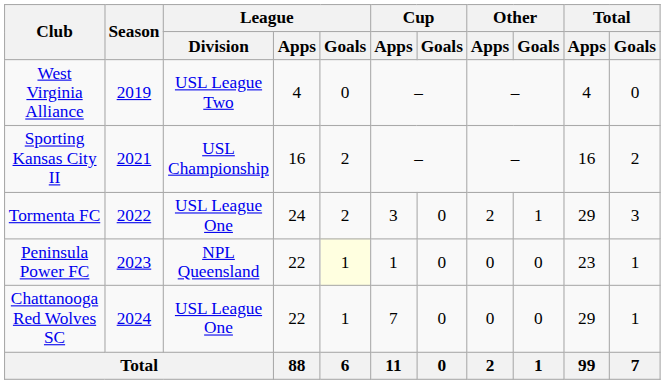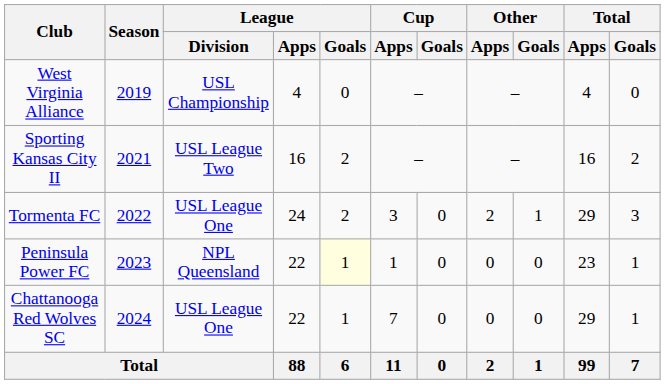(219, 92) USL League Two -> (219, 92) USL Championship
(219, 158) USL Championship -> (219, 158) USL League Two
